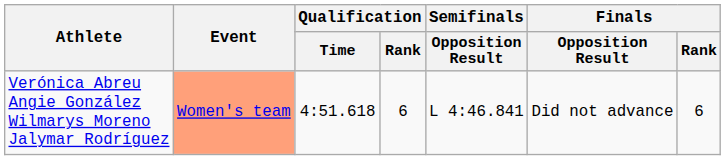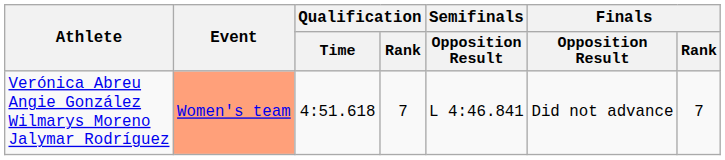(403, 112) 6 -> (403, 112) 7
(699, 112) 6 -> (699, 112) 7
